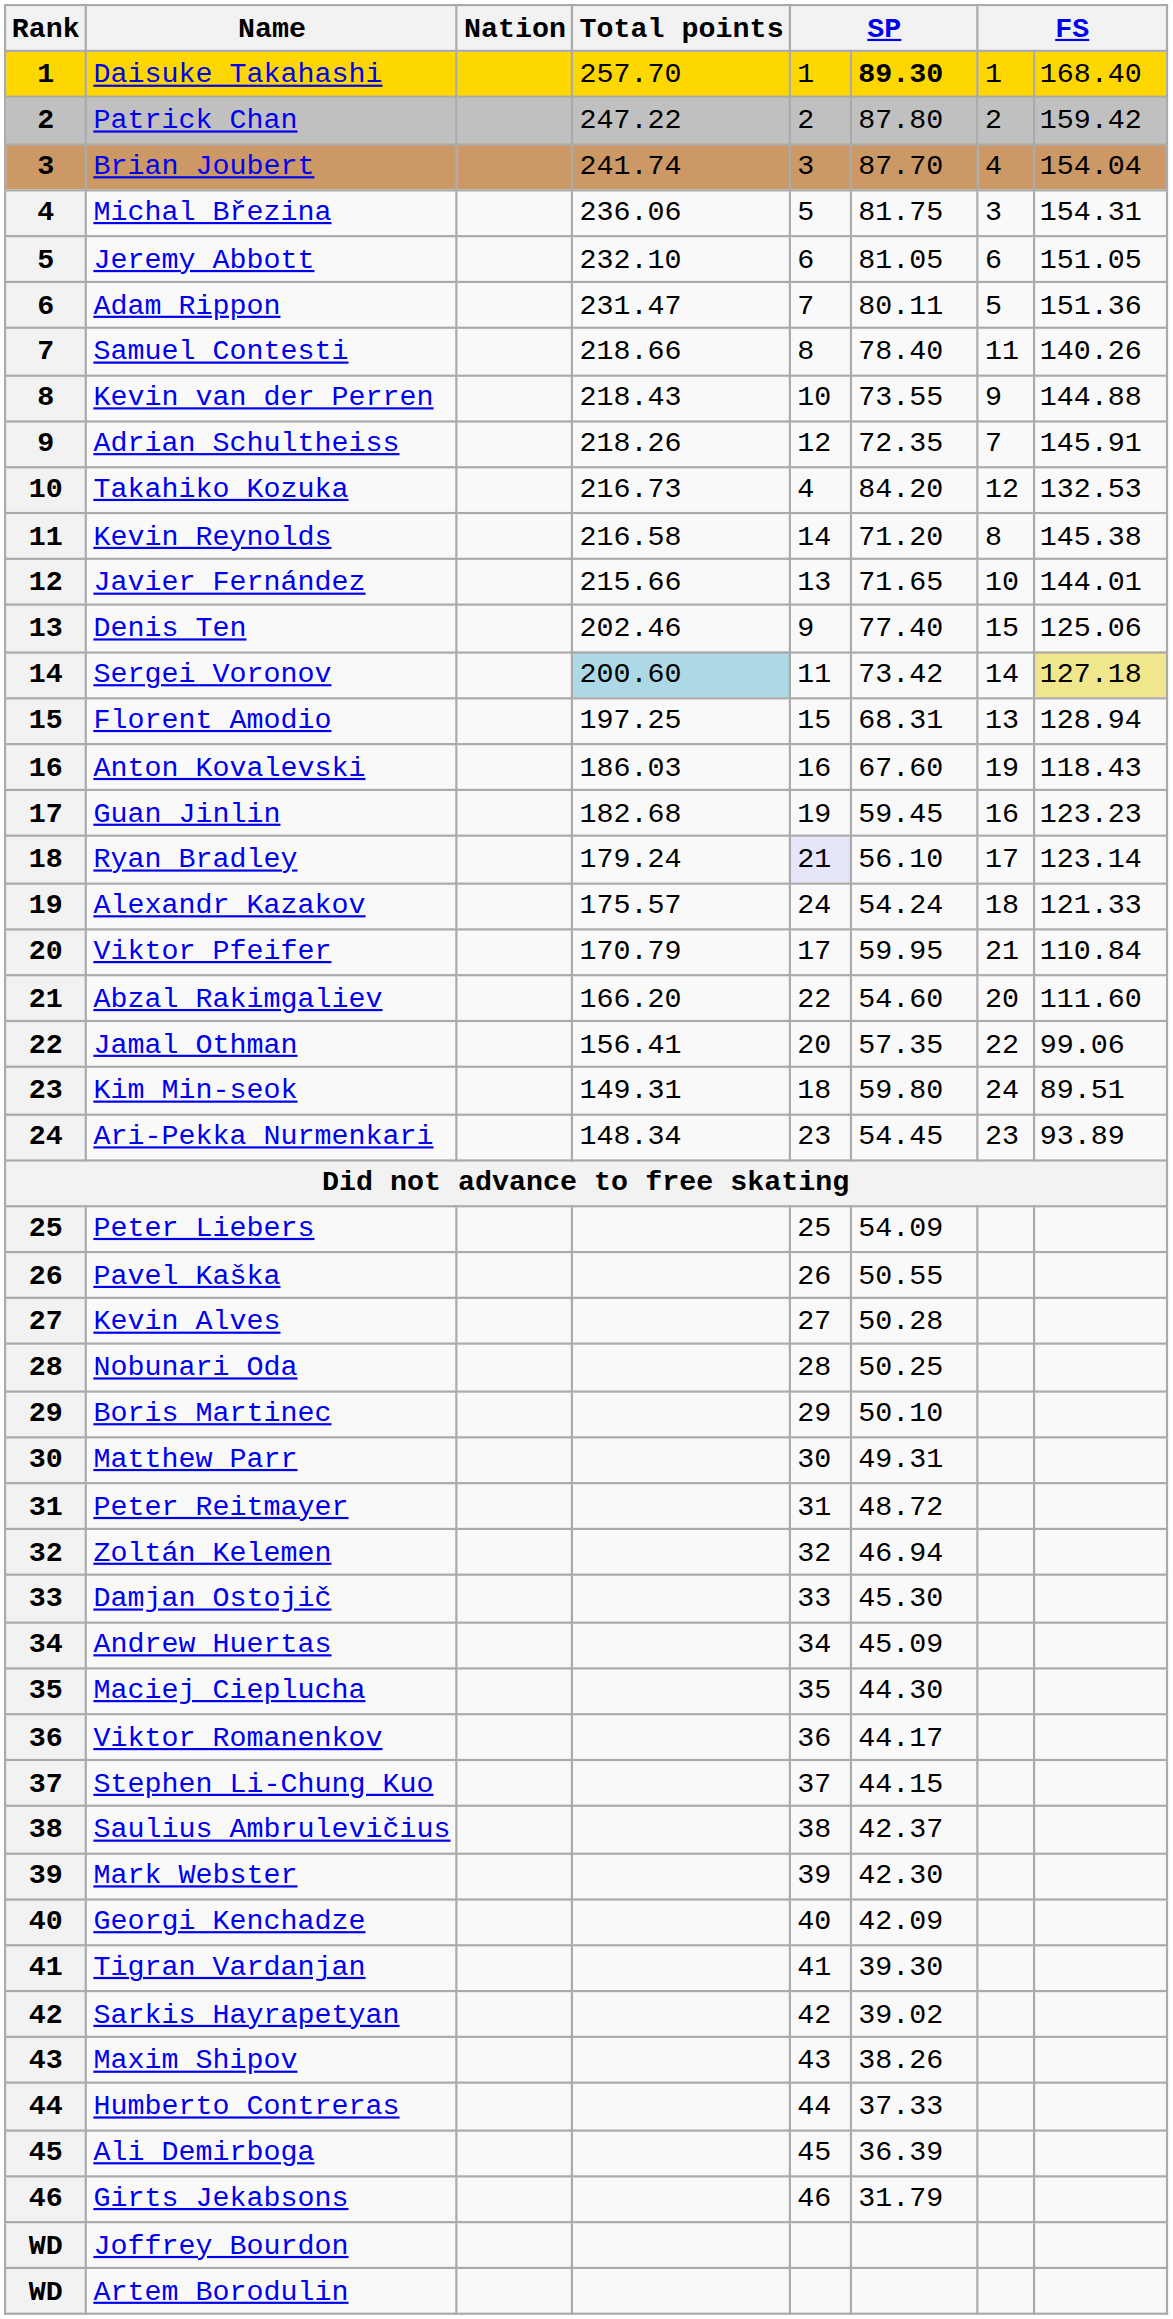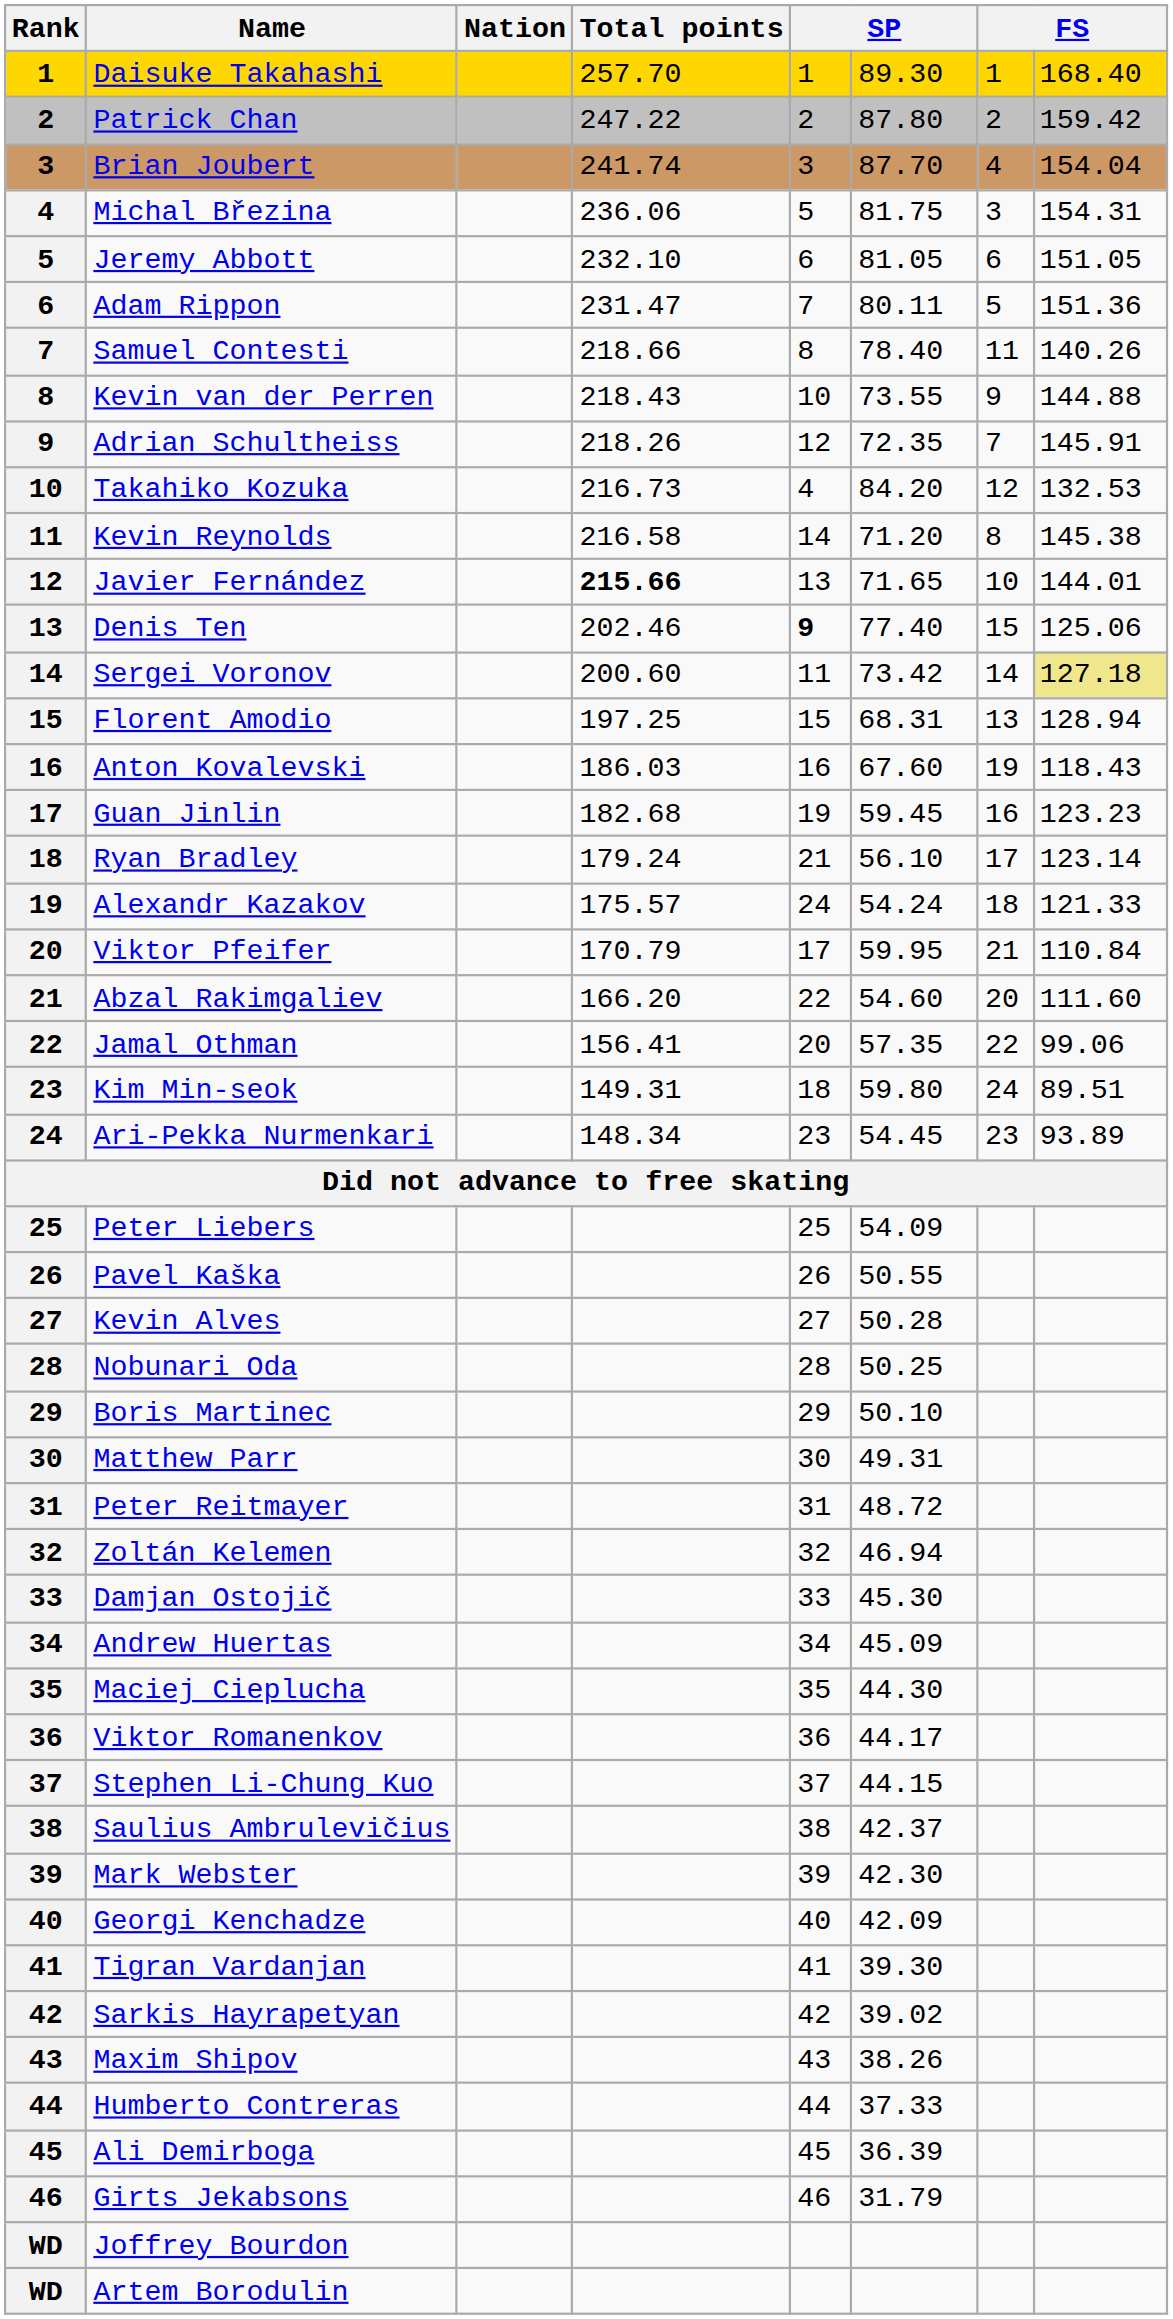(901, 74) bold -> (901, 74) normal
(631, 582) normal -> (631, 582) bold
(806, 629) normal -> (806, 629) bold
(631, 675) lightblue background -> (631, 675) no background
(814, 860) lavender background -> (814, 860) no background
